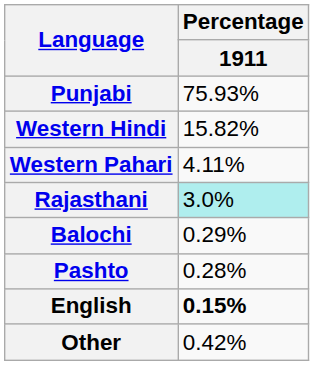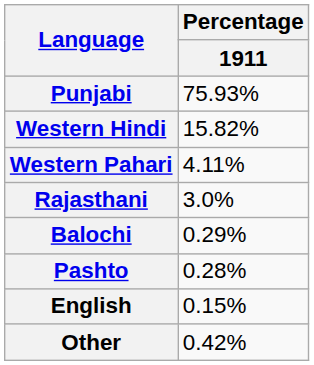(208, 199) paleturquoise background -> (208, 199) no background
(215, 306) bold -> (215, 306) normal
